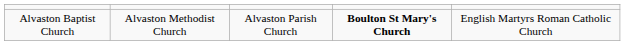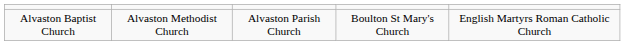(392, 25) bold -> (393, 25) normal
